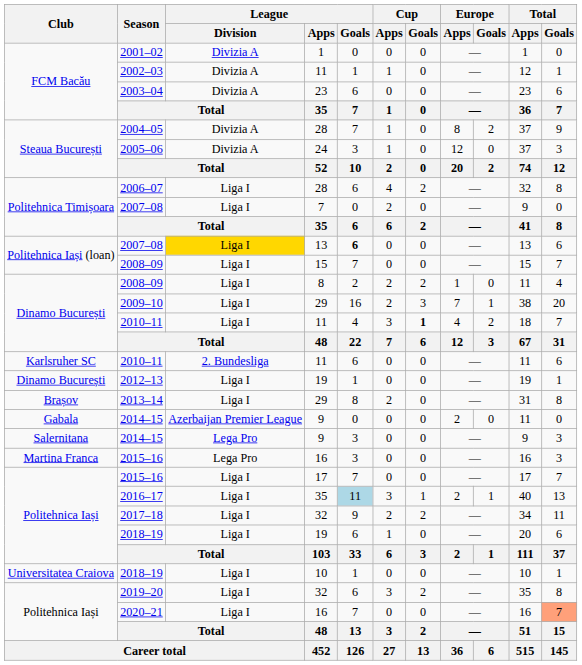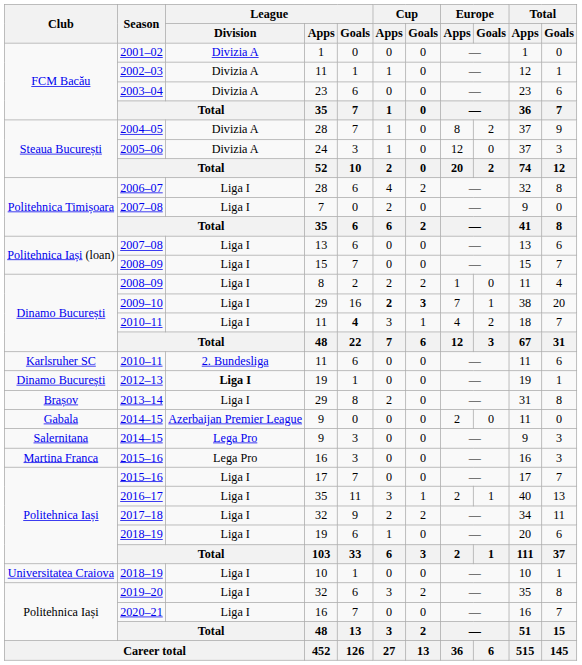(235, 245) gold background -> (235, 245) no background
(355, 245) bold -> (355, 245) normal
(389, 303) normal -> (389, 303) bold
(423, 303) normal -> (423, 303) bold
(355, 322) normal -> (355, 322) bold
(423, 322) bold -> (423, 322) normal
(235, 380) normal -> (235, 380) bold
(355, 496) lightblue background -> (355, 496) no background
(559, 611) lightsalmon background -> (559, 611) no background
